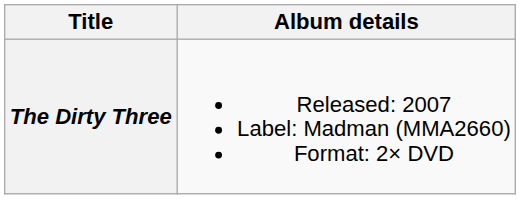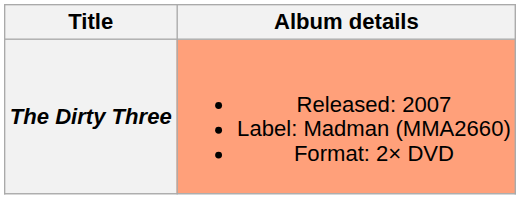(346, 129) no background -> (346, 129) lightsalmon background
